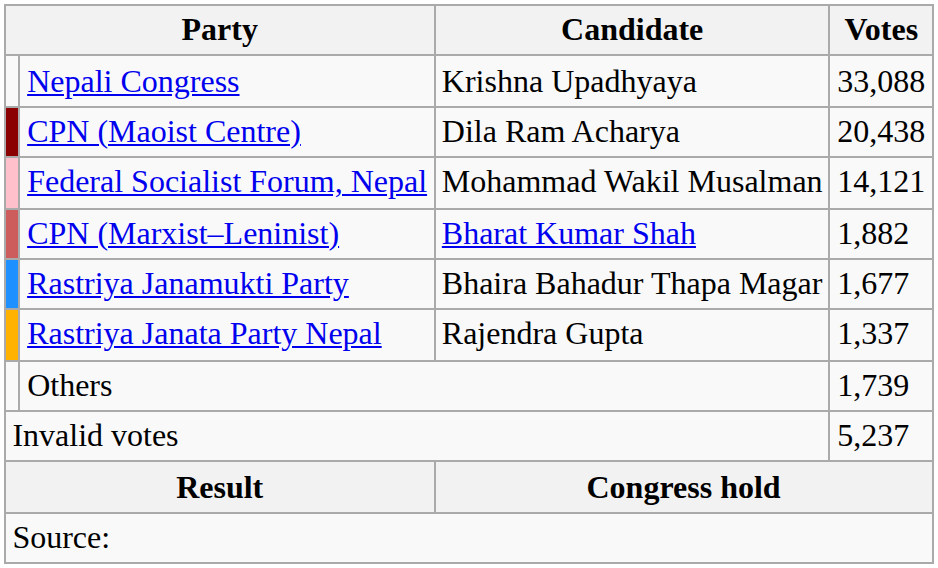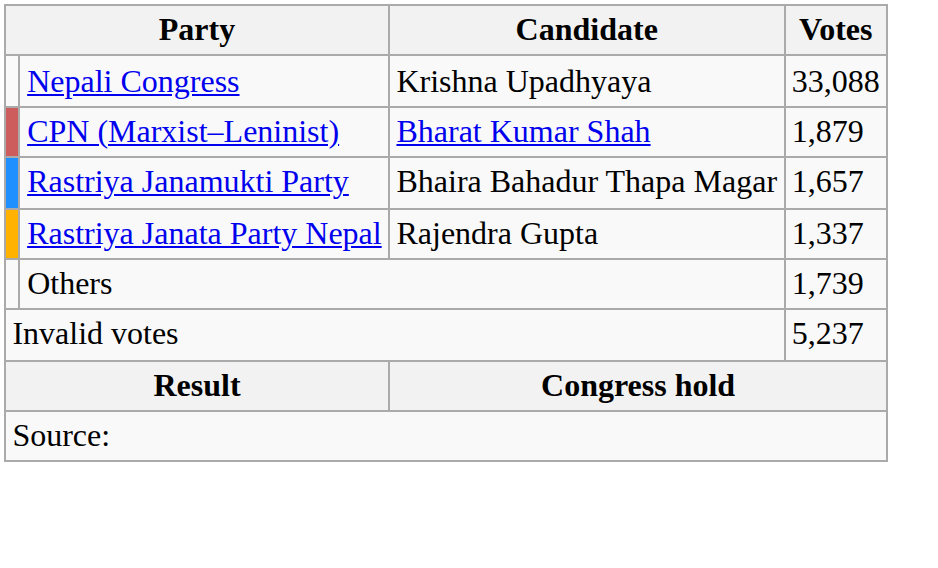- row: (164, 131)
- row: (227, 182)
(873, 232) 1,882 -> (828, 131) 1,879
(873, 283) 1,677 -> (828, 182) 1,657
